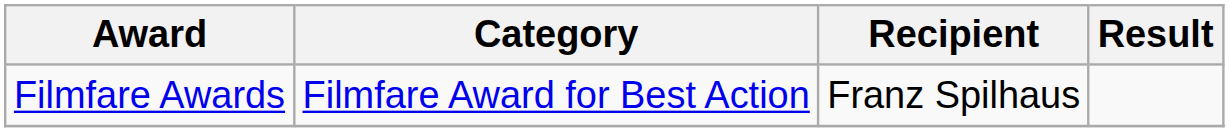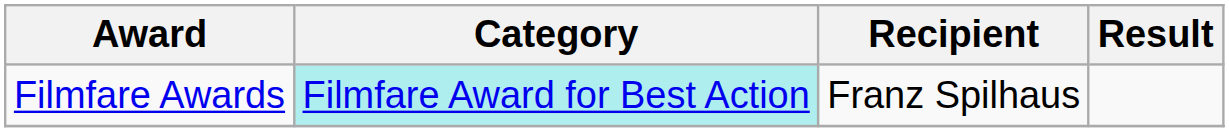(556, 94) no background -> (556, 94) paleturquoise background
